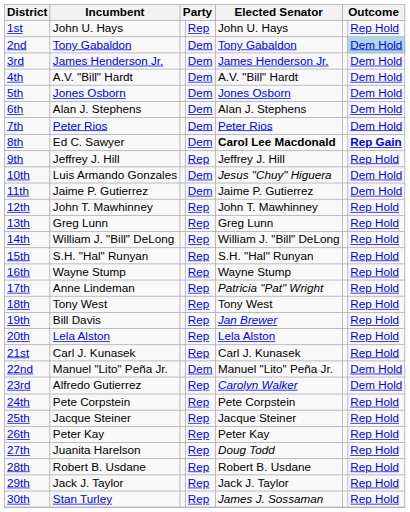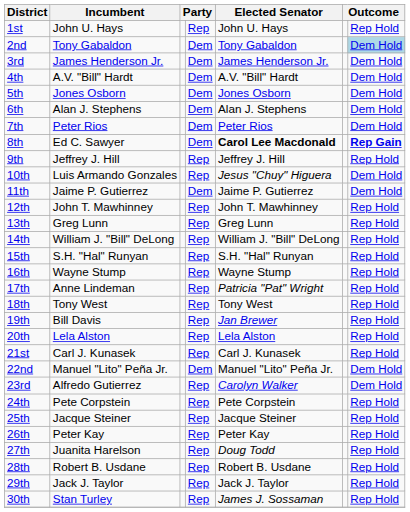(200, 174) Dem -> (199, 174) Rep
